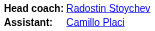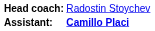(95, 22) normal -> (98, 22) bold
